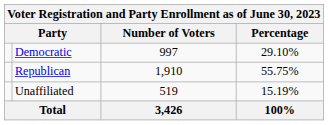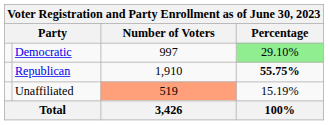(280, 52) no background -> (280, 52) lightgreen background
(280, 71) normal -> (280, 71) bold
(169, 91) no background -> (169, 91) lightsalmon background
